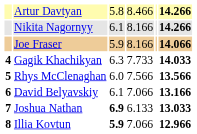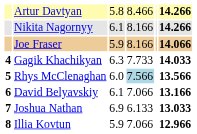(140, 76) no background -> (140, 76) lightblue background
(117, 108) bold -> (117, 108) normal
(117, 124) bold -> (117, 124) normal
